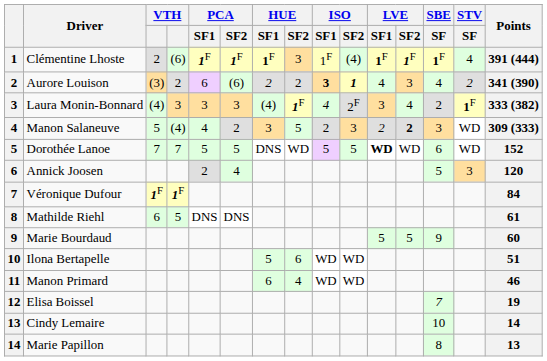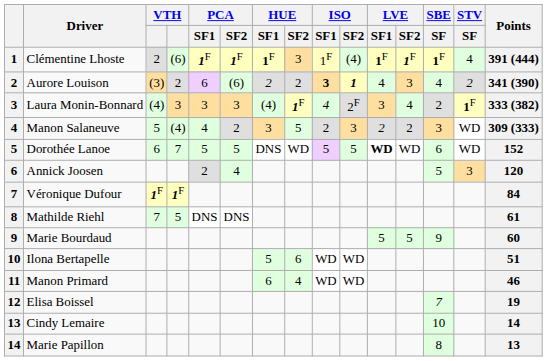(410, 128) bold -> (410, 128) normal
(157, 149) 7 -> (157, 149) 6
(157, 216) 6 -> (157, 216) 7
